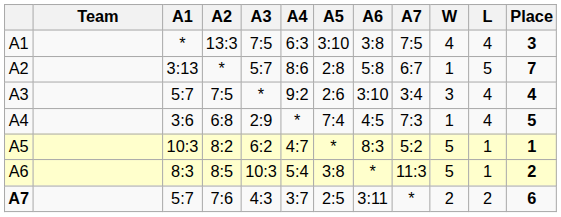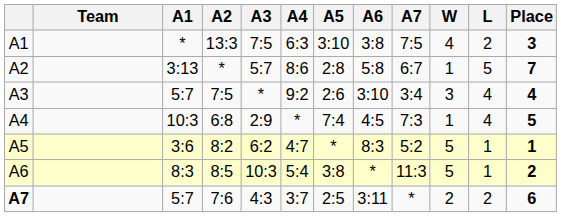(488, 43) 4 -> (488, 43) 2
(182, 120) 3:6 -> (182, 120) 10:3
(182, 146) 10:3 -> (182, 146) 3:6
